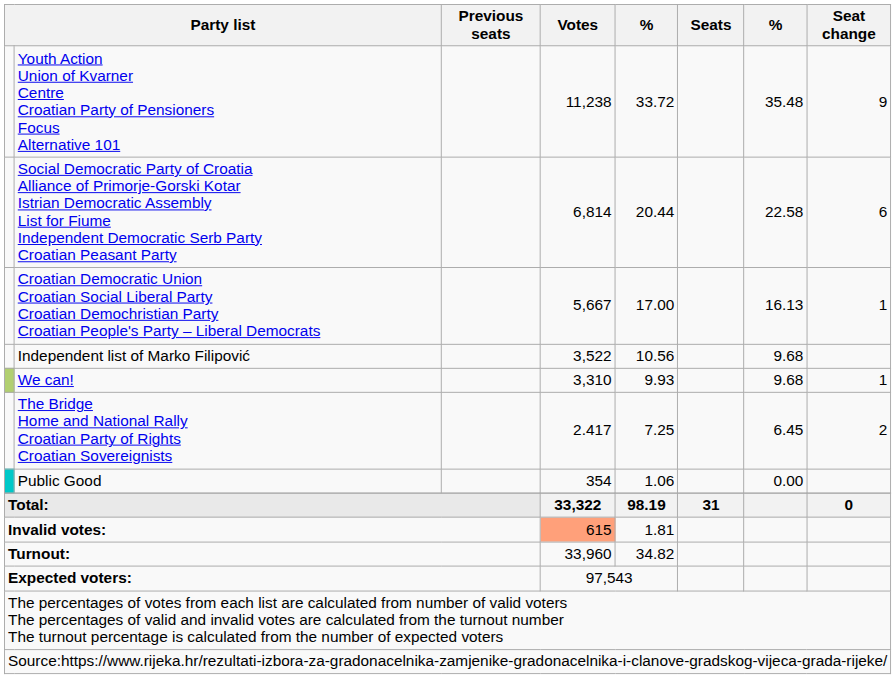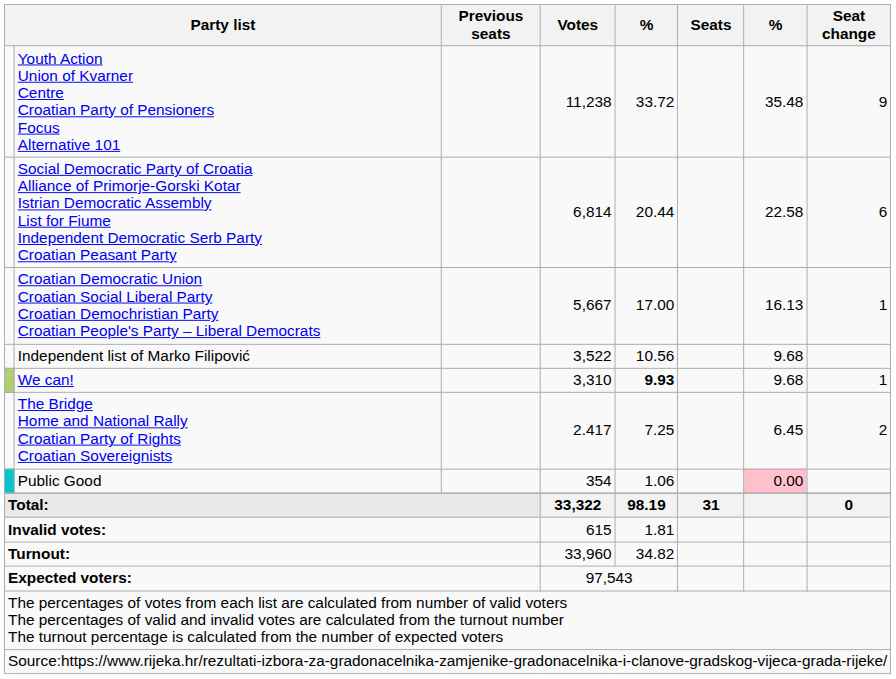(659, 380) normal -> (659, 380) bold
(788, 480) no background -> (788, 480) pink background
(599, 529) lightsalmon background -> (599, 529) no background
